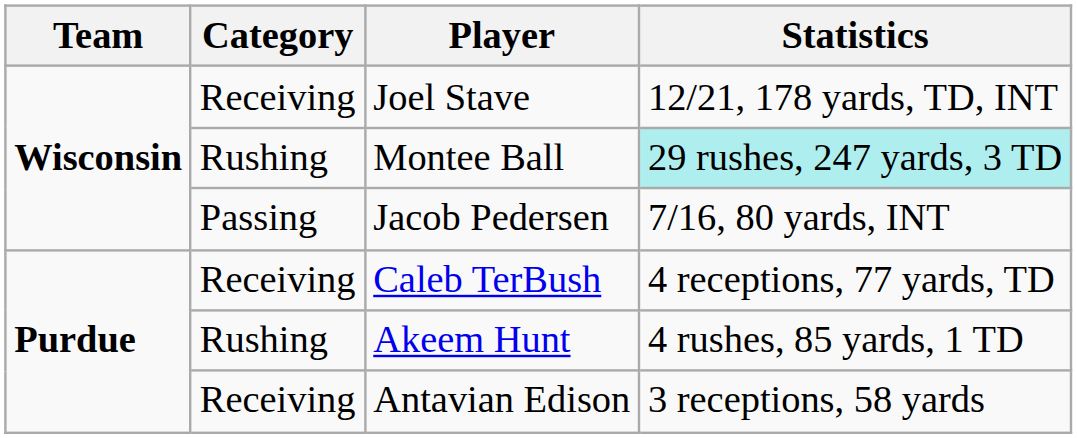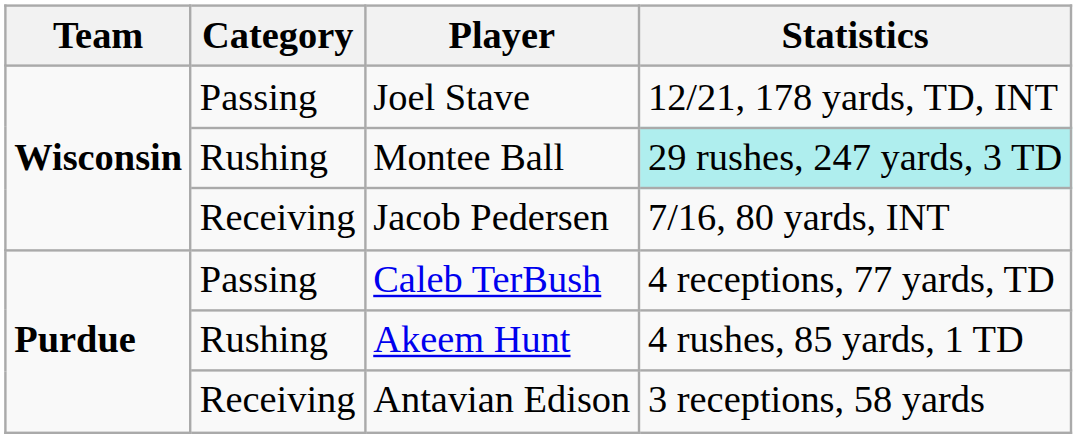(278, 96) Receiving -> (259, 96) Passing
(259, 218) Passing -> (278, 218) Receiving
(278, 278) Receiving -> (259, 278) Passing
